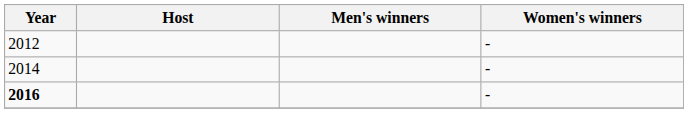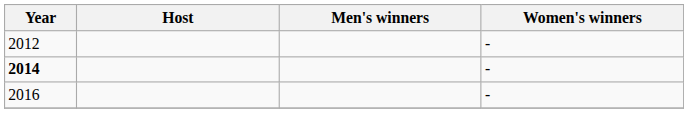(24, 69) normal -> (24, 69) bold
(24, 95) bold -> (24, 95) normal
